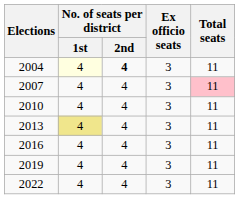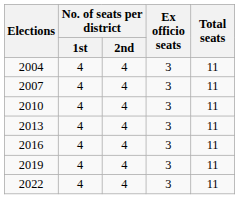(80, 67) lightyellow background -> (80, 67) no background
(124, 67) bold -> (124, 67) normal
(213, 86) pink background -> (213, 86) no background
(80, 125) khaki background -> (80, 125) no background
